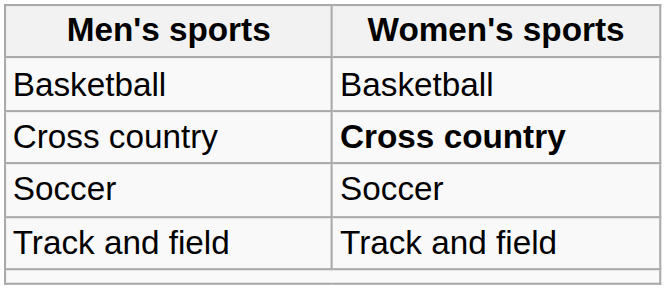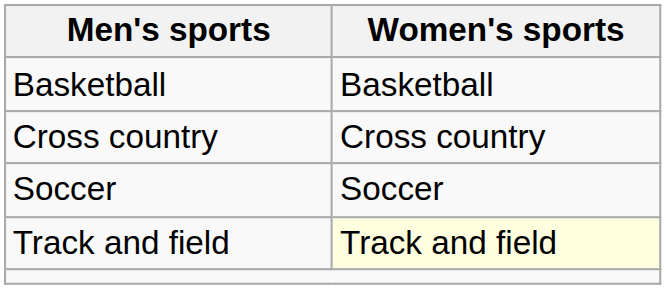(453, 136) bold -> (443, 136) normal
(449, 242) no background -> (449, 242) lightyellow background
